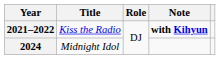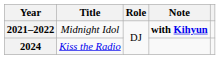(90, 29) Kiss the Radio -> (90, 29) Midnight Idol
(90, 46) Midnight Idol -> (90, 46) Kiss the Radio
